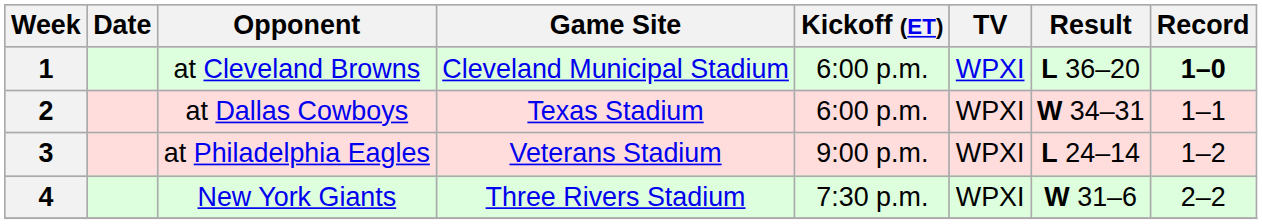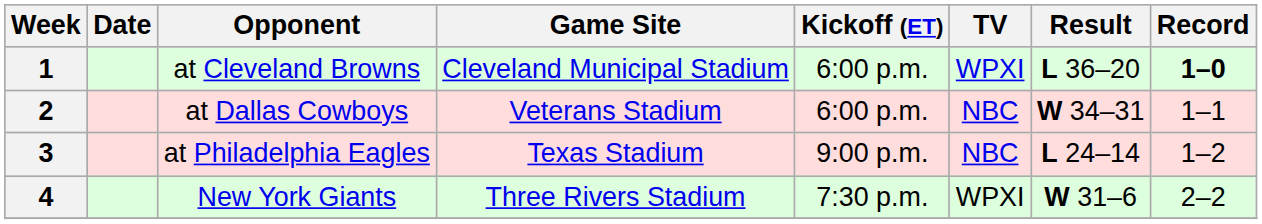(616, 111) Texas Stadium -> (616, 111) Veterans Stadium
(990, 111) WPXI -> (990, 111) NBC
(616, 153) Veterans Stadium -> (616, 153) Texas Stadium
(990, 153) WPXI -> (990, 153) NBC
